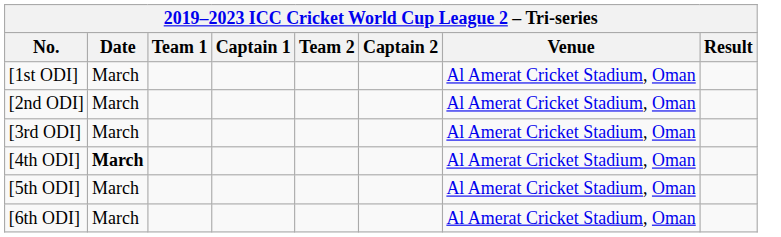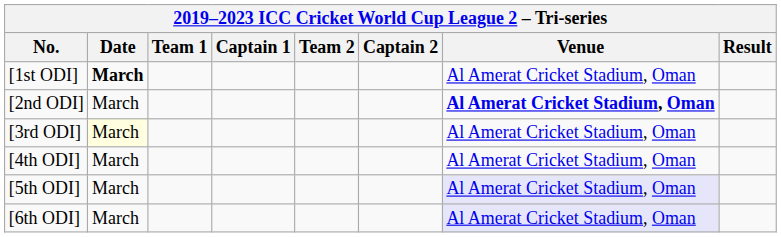(115, 75) normal -> (118, 75) bold
(571, 103) normal -> (581, 103) bold
(115, 132) no background -> (115, 132) lightyellow background
(118, 160) bold -> (115, 160) normal
(571, 189) no background -> (571, 189) lavender background
(571, 217) no background -> (571, 217) lavender background
